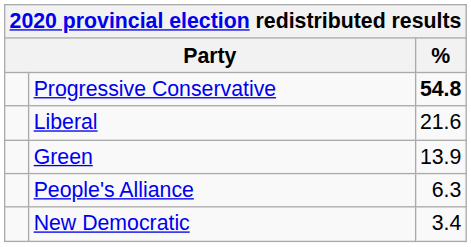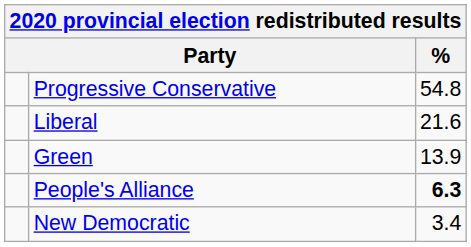(441, 88) bold -> (441, 88) normal
(447, 190) normal -> (447, 190) bold
